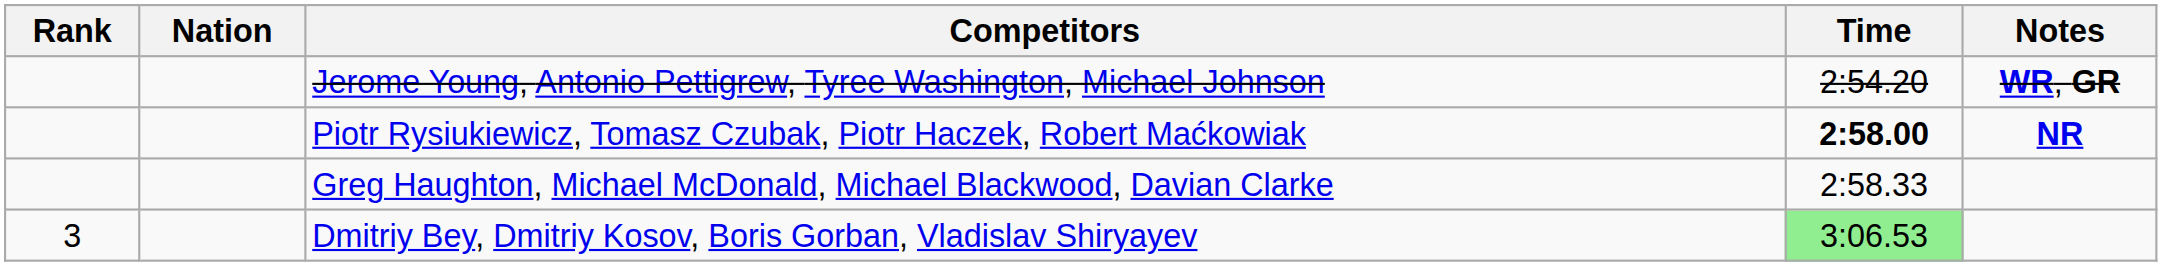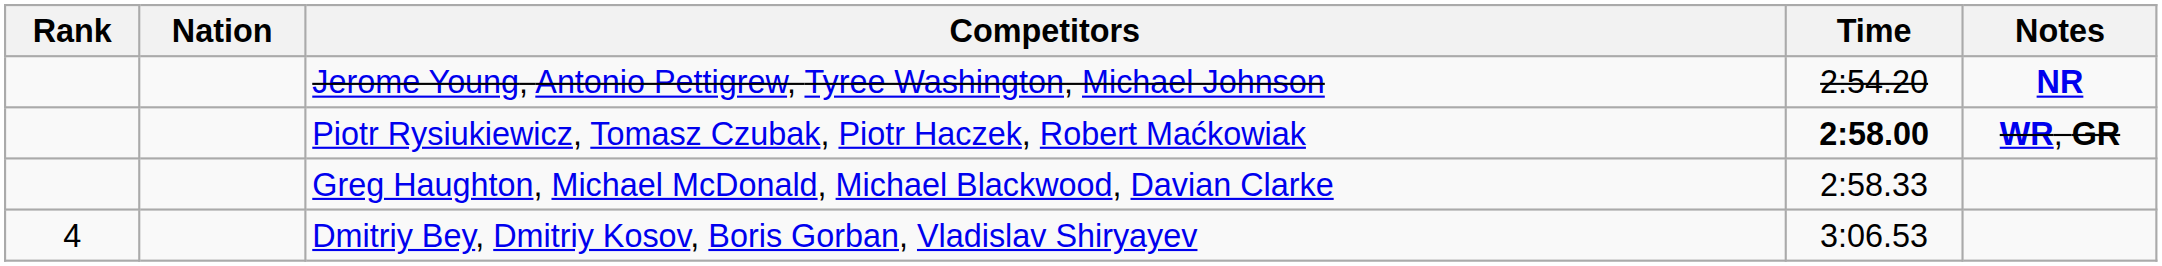(2060, 82) WR, GR -> (2060, 82) NR
(2060, 133) NR -> (2060, 133) WR, GR
(72, 236) 3 -> (72, 236) 4
(1874, 236) lightgreen background -> (1874, 236) no background
